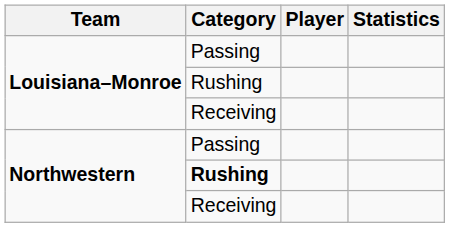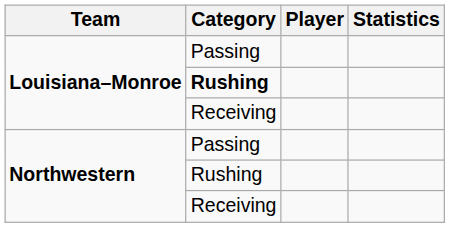(227, 82) normal -> (230, 82) bold
(230, 175) bold -> (227, 175) normal
